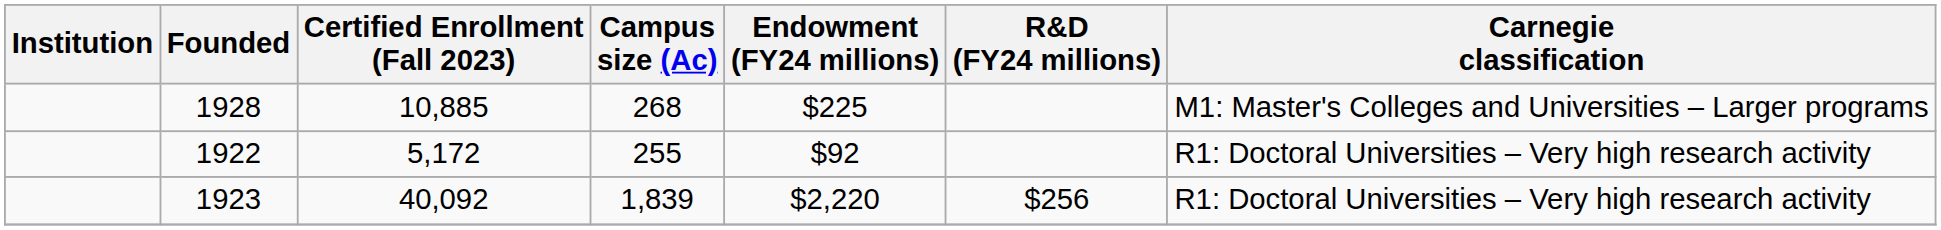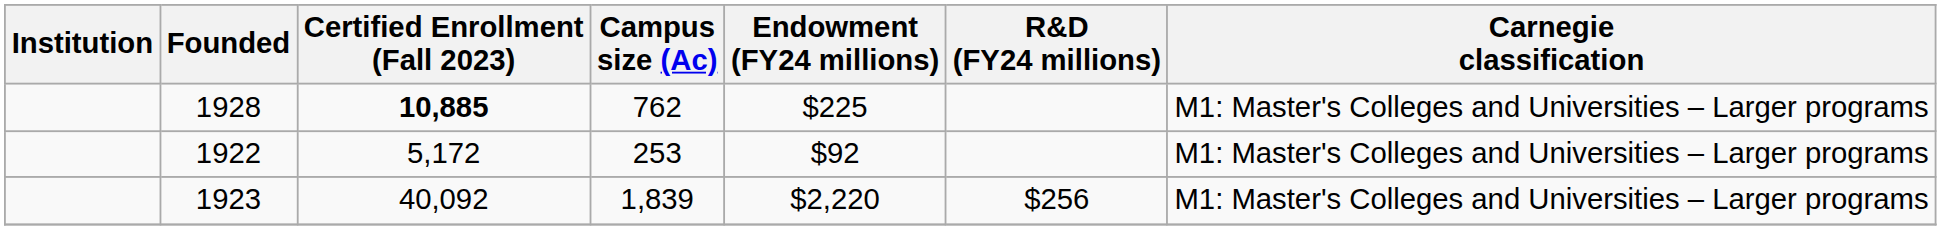(444, 107) normal -> (444, 107) bold
(657, 107) 268 -> (657, 107) 762
(657, 153) 255 -> (657, 153) 253
(1523, 153) R1: Doctoral Universities – Very high research activity -> (1552, 153) M1: Master's Colleges and Universities – Larger programs
(1523, 199) R1: Doctoral Universities – Very high research activity -> (1552, 199) M1: Master's Colleges and Universities – Larger programs
